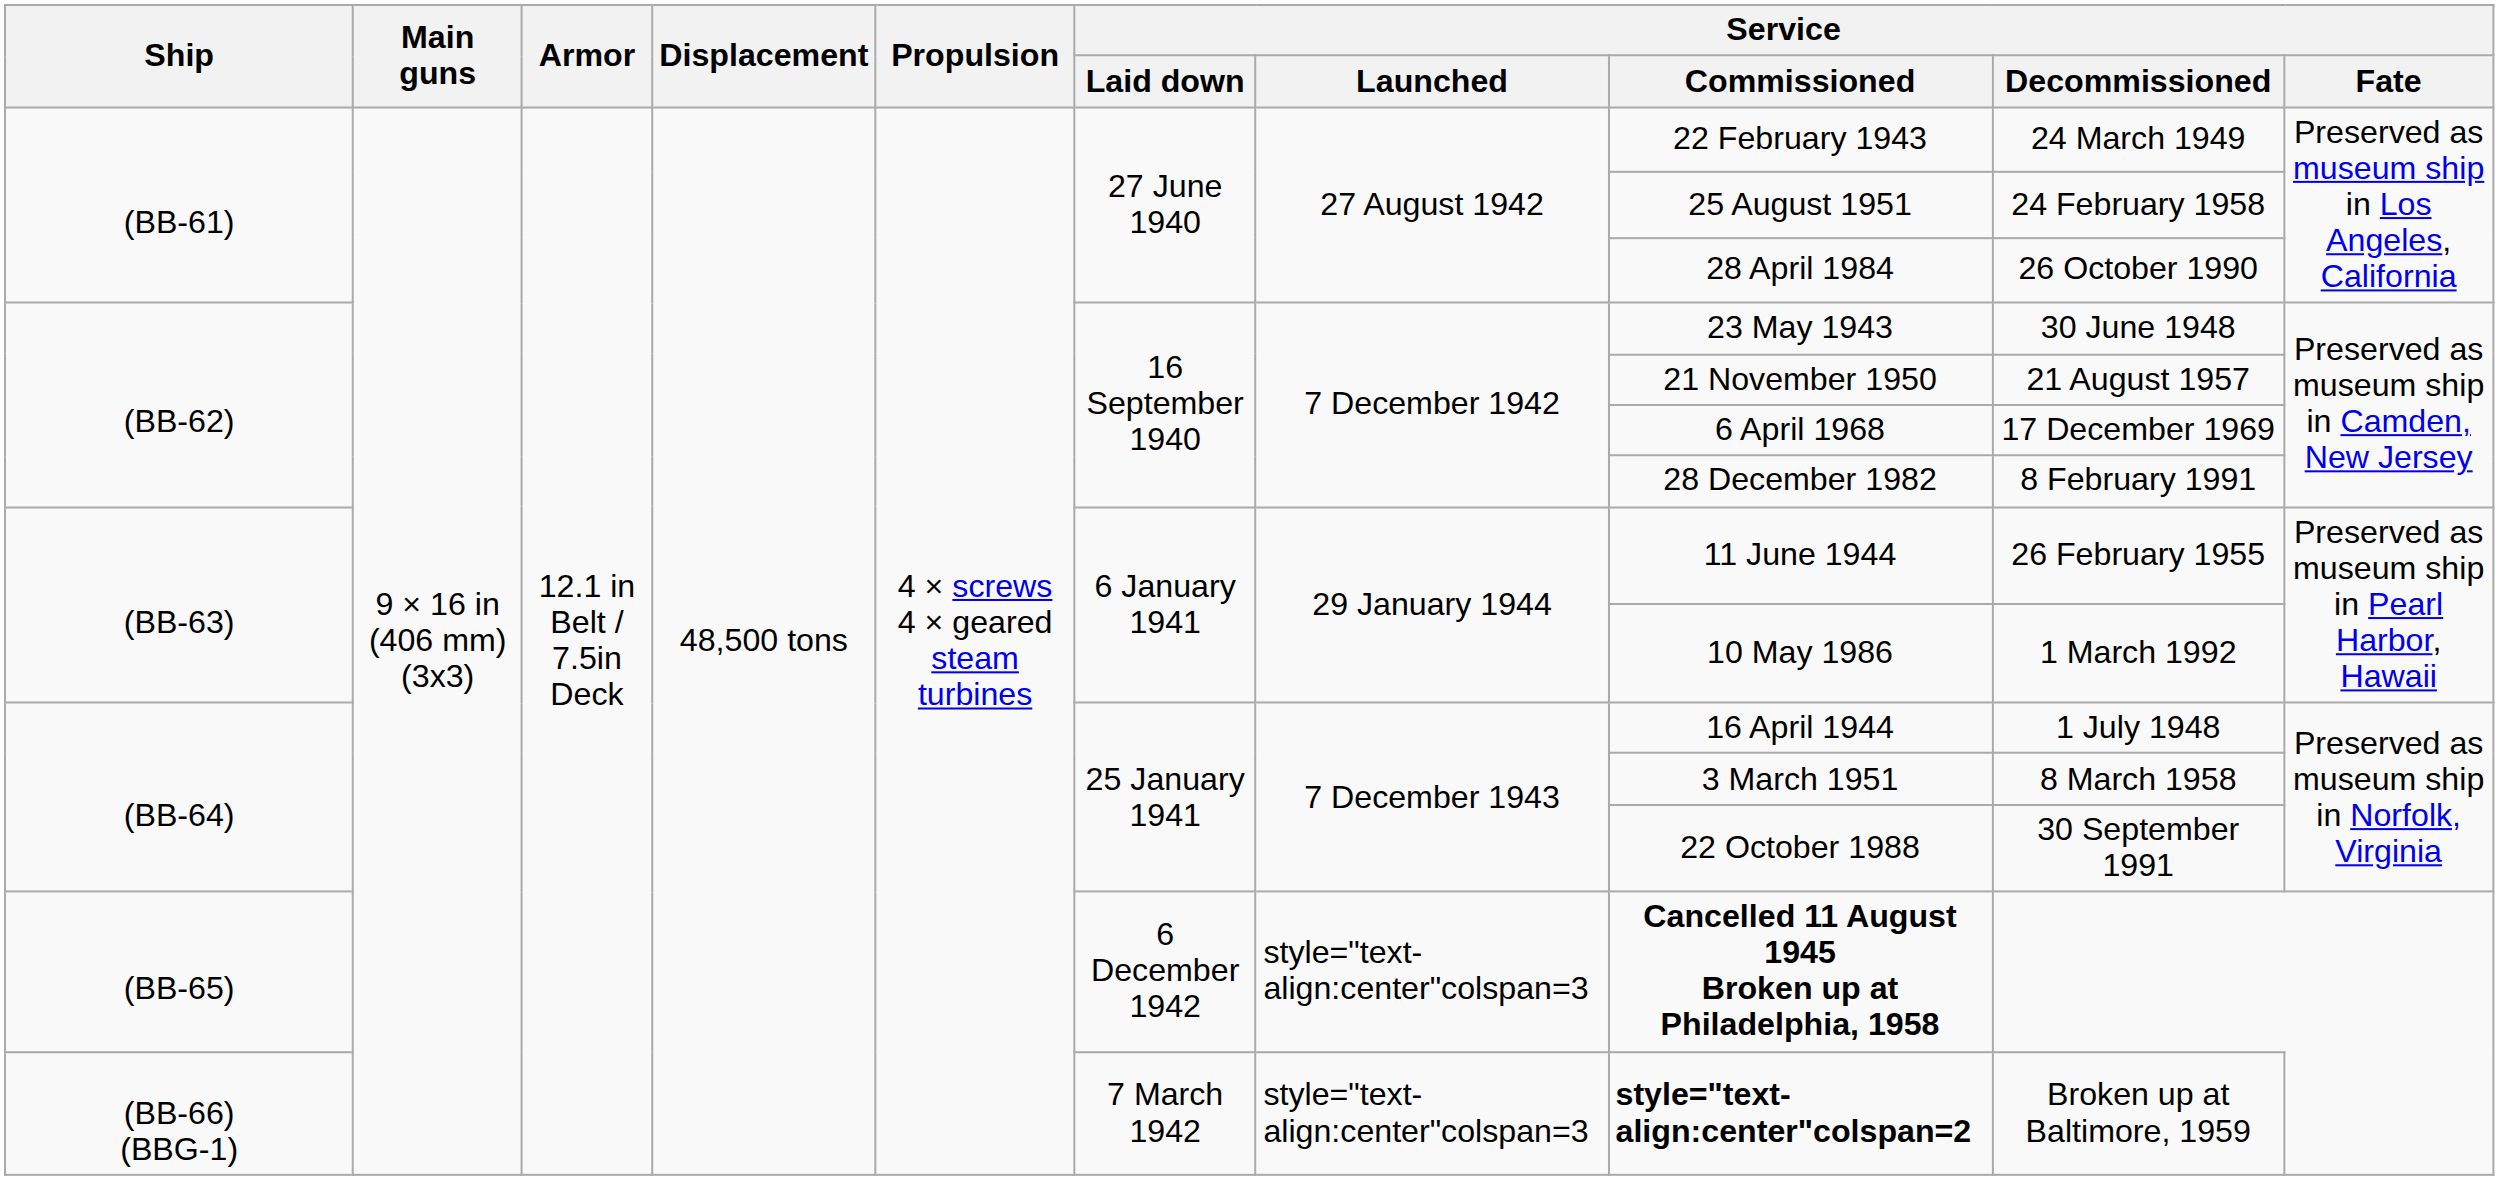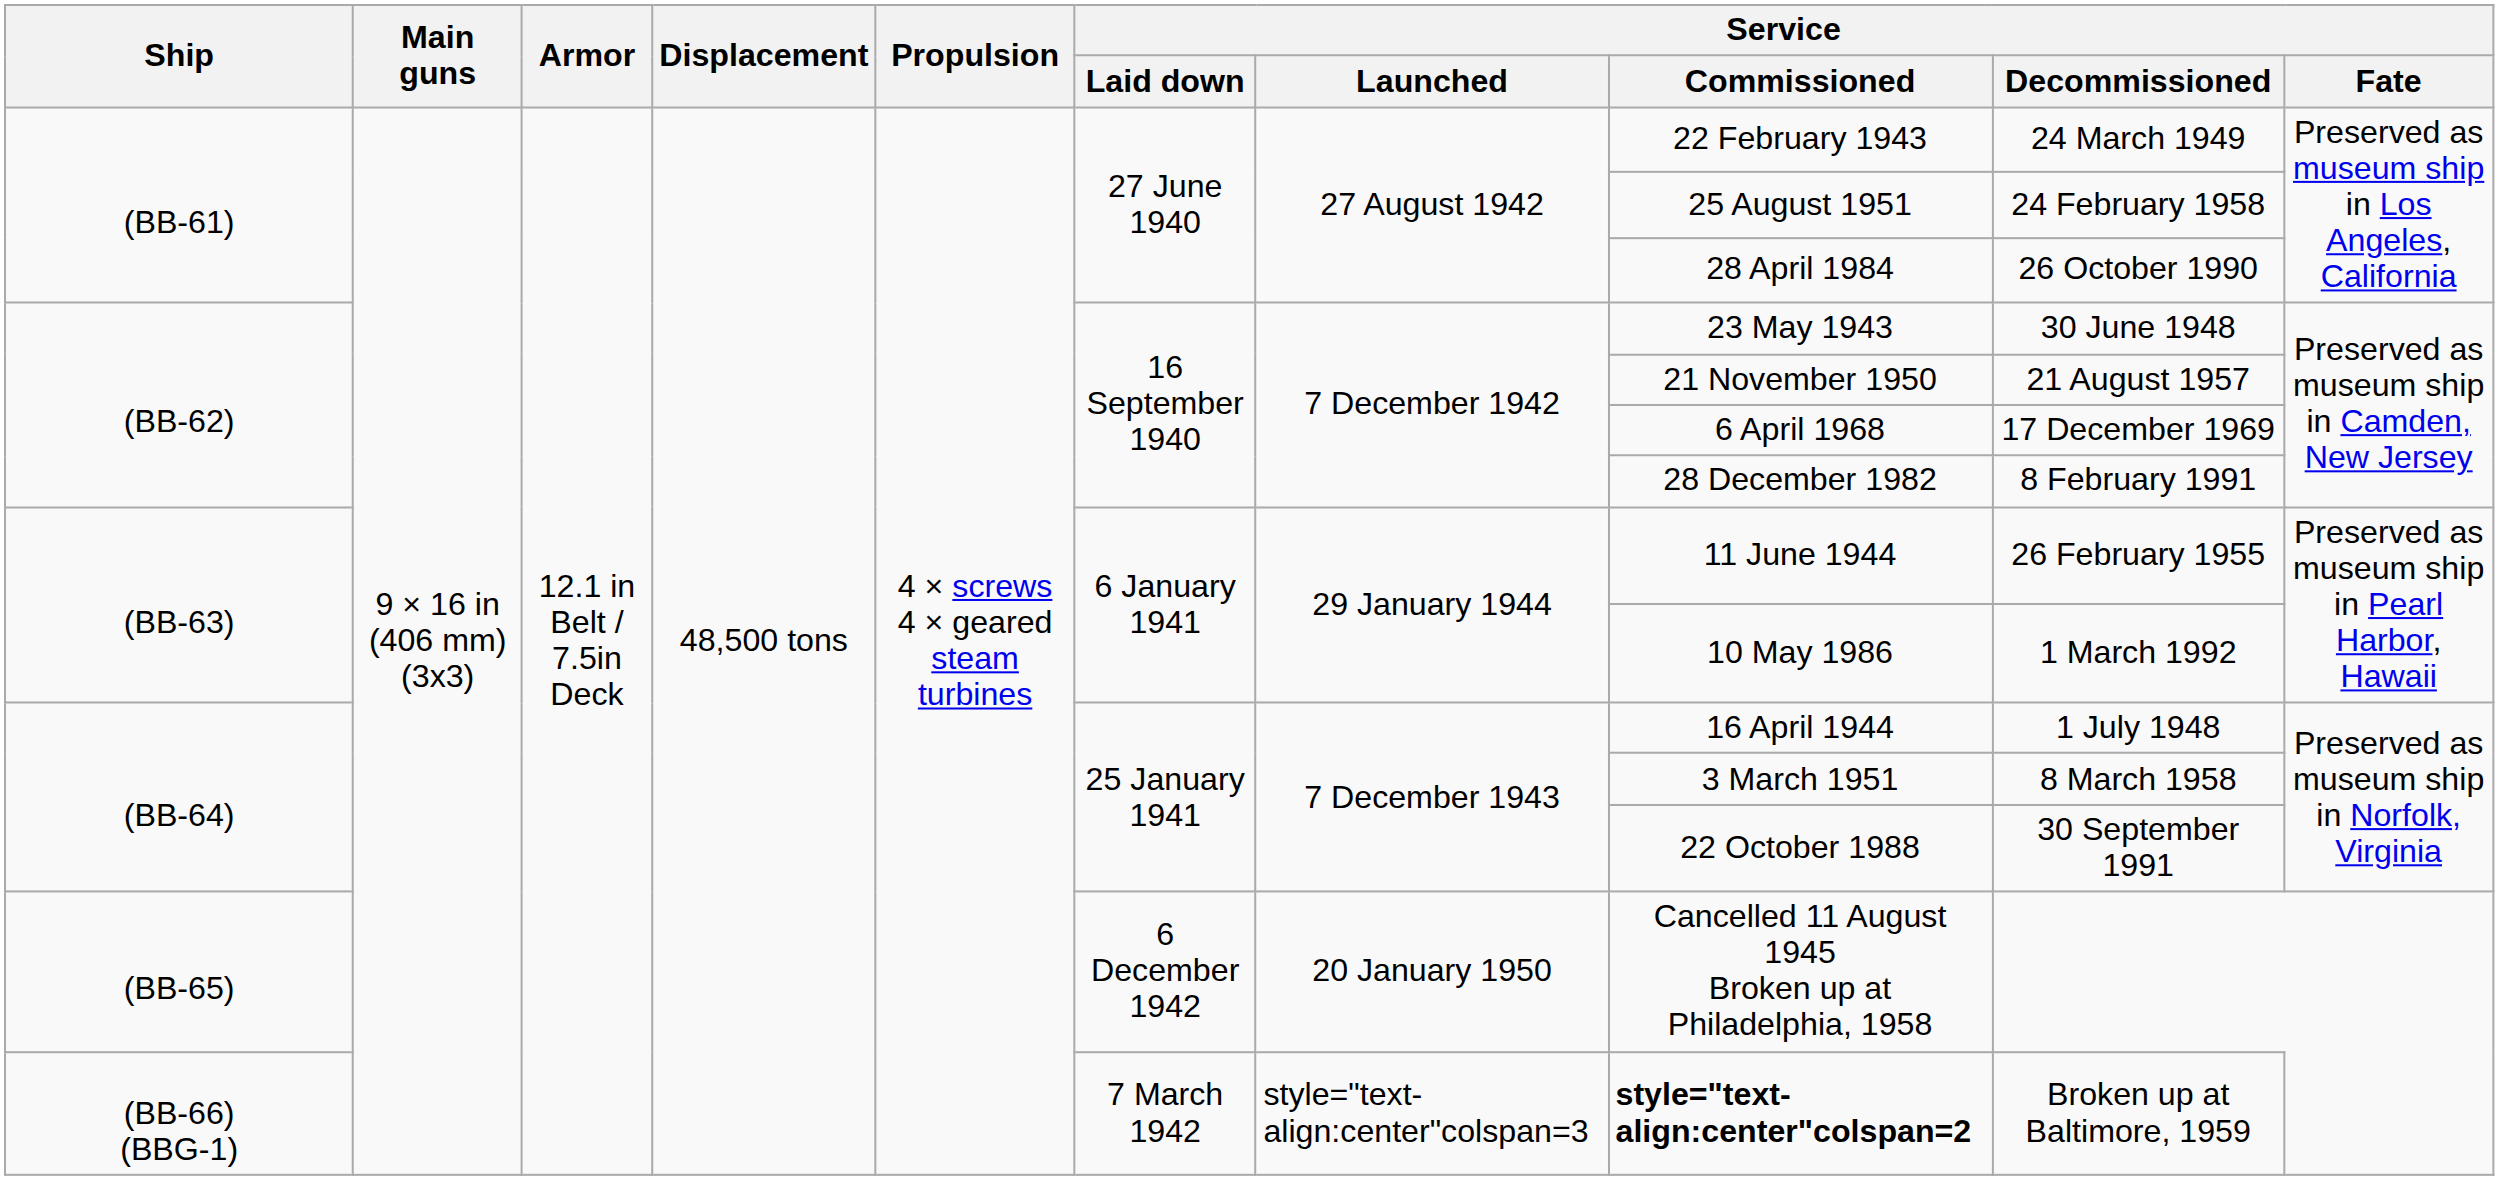(1426, 970) style="text-align:center"colspan=3 -> (1432, 970) 20 January 1950
(1800, 970) bold -> (1800, 970) normal
